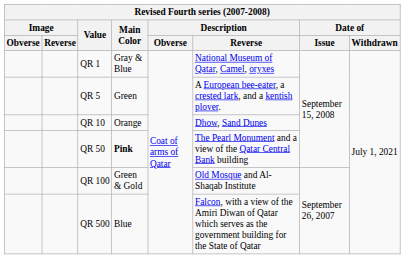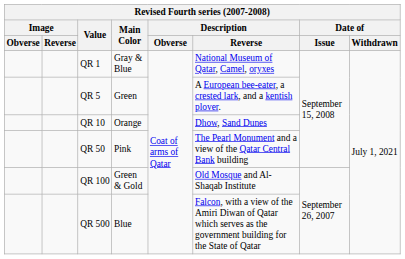(123, 149) bold -> (123, 149) normal
